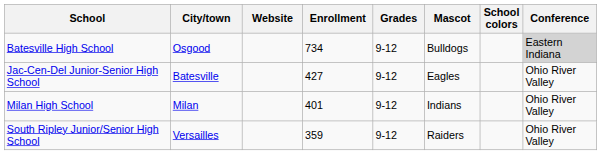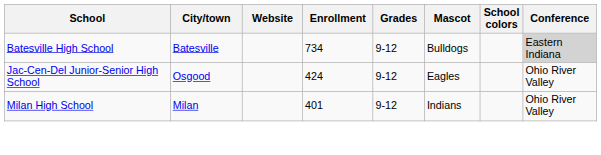(192, 48) Osgood -> (196, 48) Batesville
(196, 77) Batesville -> (192, 77) Osgood
(314, 77) 427 -> (314, 77) 424
- row: (83, 135)
